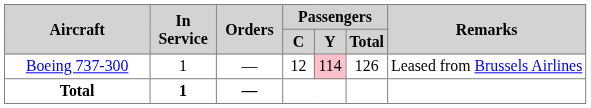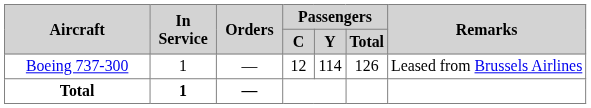(330, 66) pink background -> (330, 66) no background
